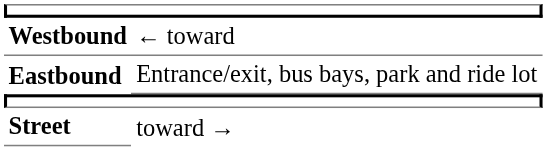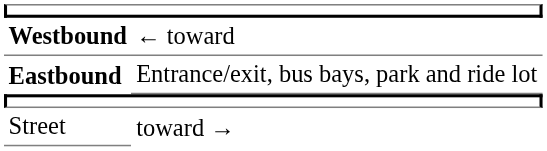(40, 126) bold -> (37, 126) normal
